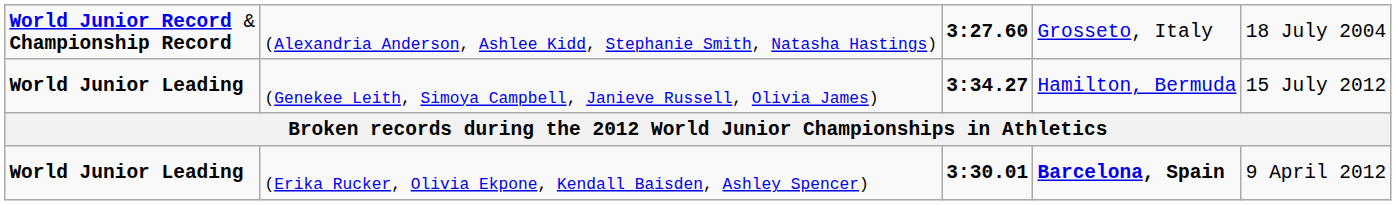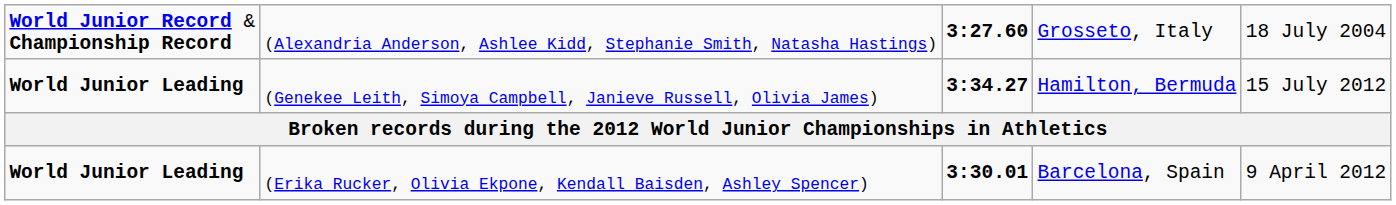(1131, 172) bold -> (1131, 172) normal
